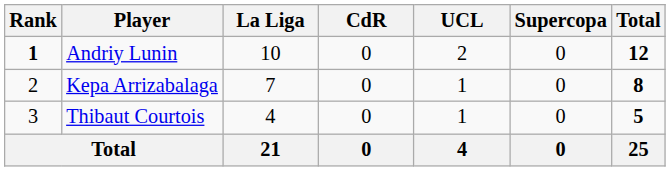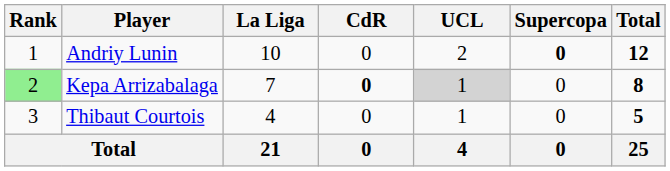(33, 52) bold -> (33, 52) normal
(561, 52) normal -> (561, 52) bold
(33, 85) no background -> (33, 85) lightgreen background
(366, 85) normal -> (366, 85) bold
(462, 85) no background -> (462, 85) lightgrey background
